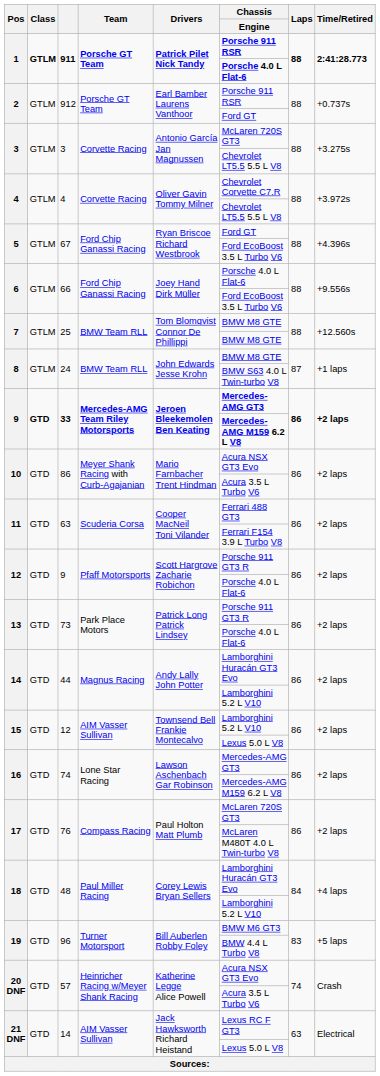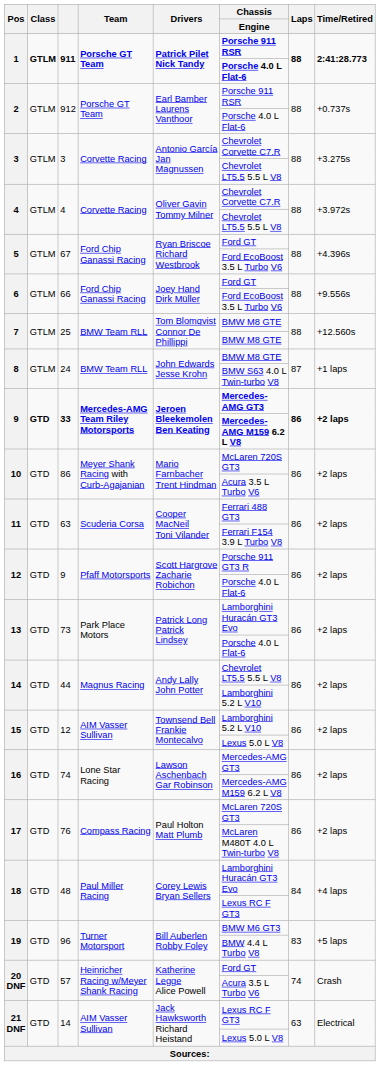(239, 116) Ford GT -> (250, 122) Porsche 4.0 L Flat-6
(252, 136) McLaren 720S GT3 -> (251, 147) Chevrolet Corvette C7.R
(250, 276) Porsche 4.0 L Flat-6 -> (239, 281) Ford GT
(245, 462) Acura NSX GT3 Evo -> (252, 462) McLaren 720S GT3
(247, 612) Porsche 911 GT3 R -> (250, 617) Lamborghini Huracán GT3 Evo
(250, 667) Lamborghini Huracán GT3 Evo -> (252, 673) Chevrolet LT5.5 5.5 L V8
(247, 908) Lamborghini 5.2 L V10 -> (246, 908) Lexus RC F GT3
(245, 973) Acura NSX GT3 Evo -> (239, 968) Ford GT
